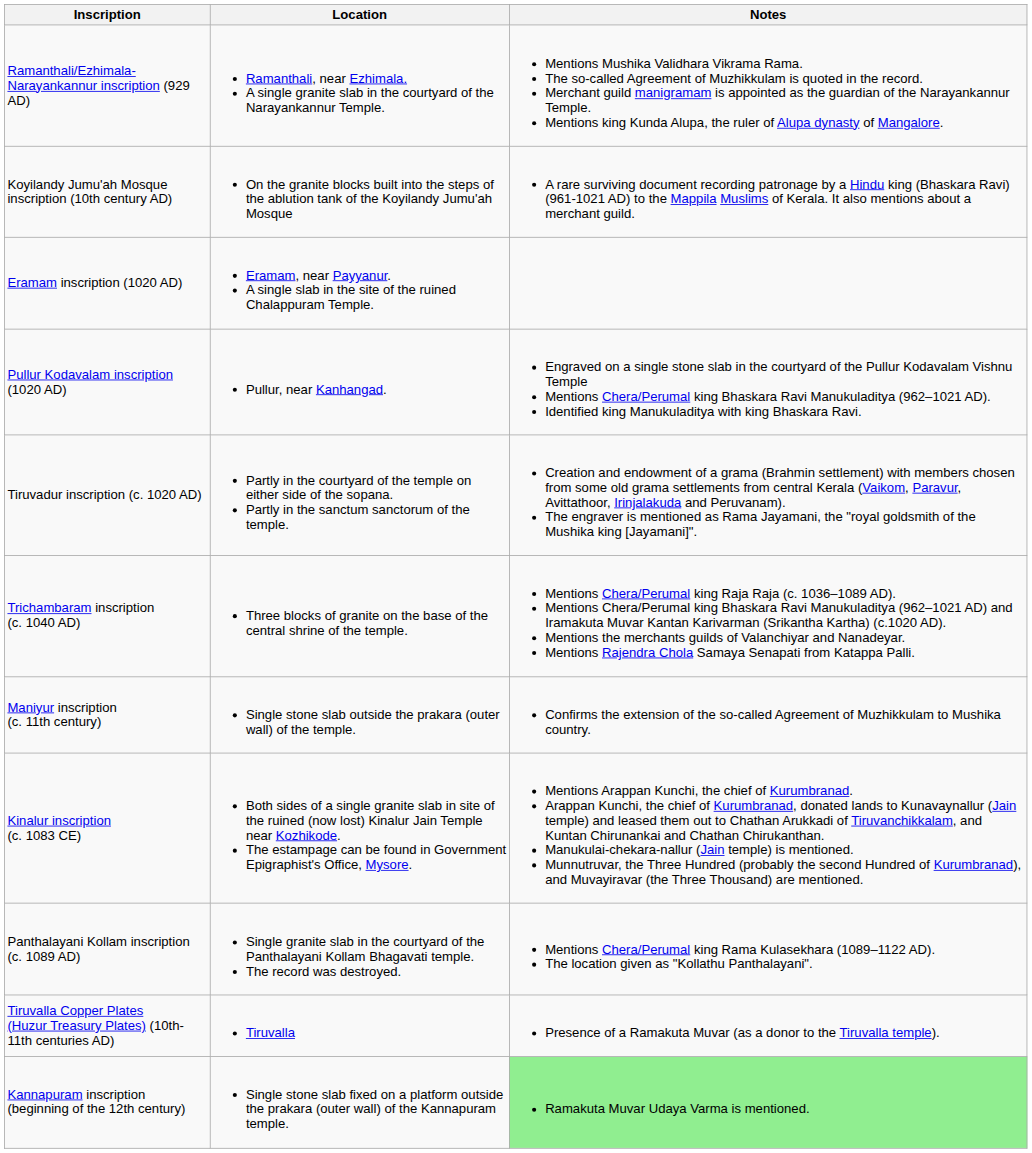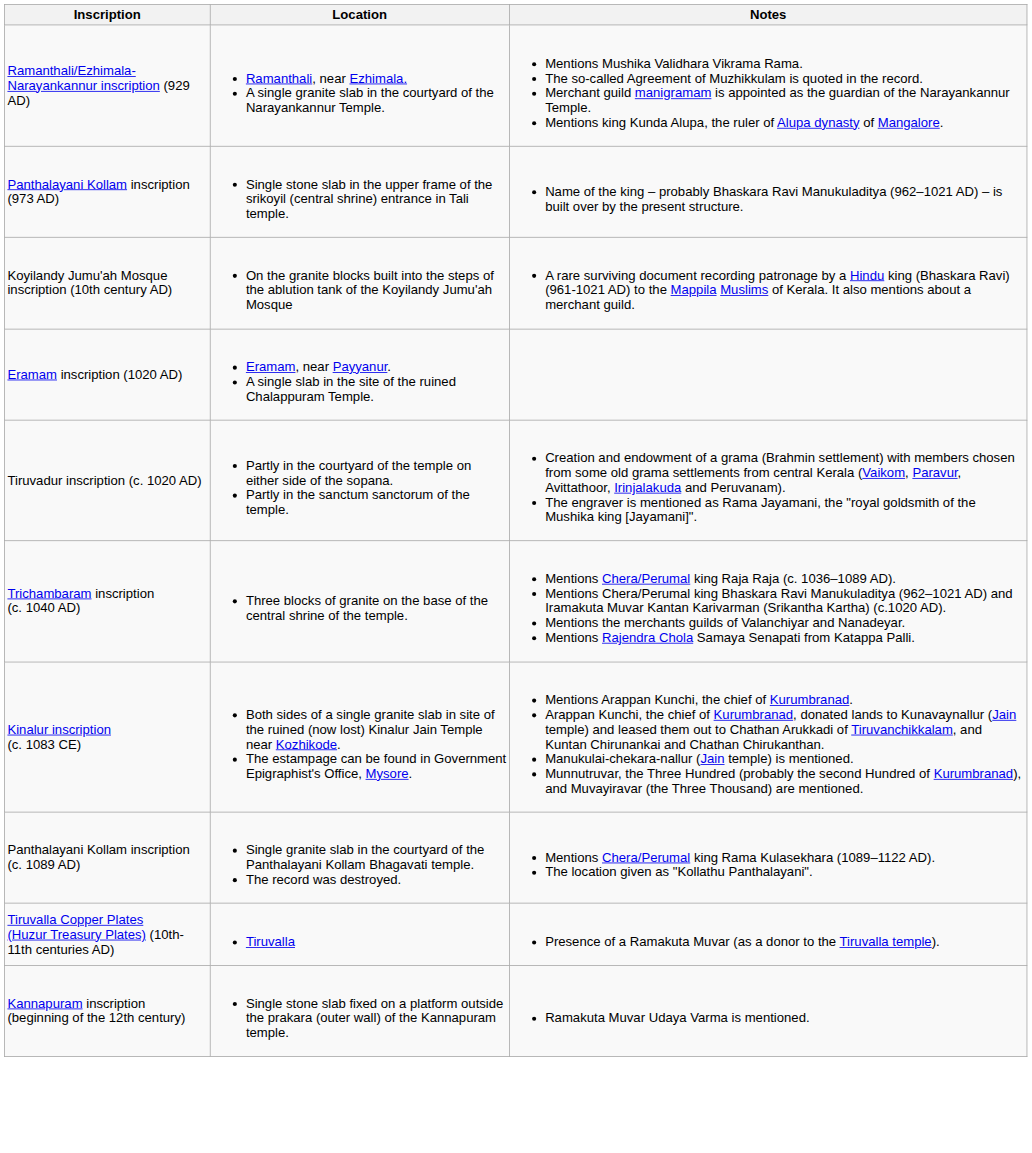+ row: (99, 191)
- row: (90, 381)
- row: (62, 714)
(768, 1110) lightgreen background -> (768, 1018) no background
